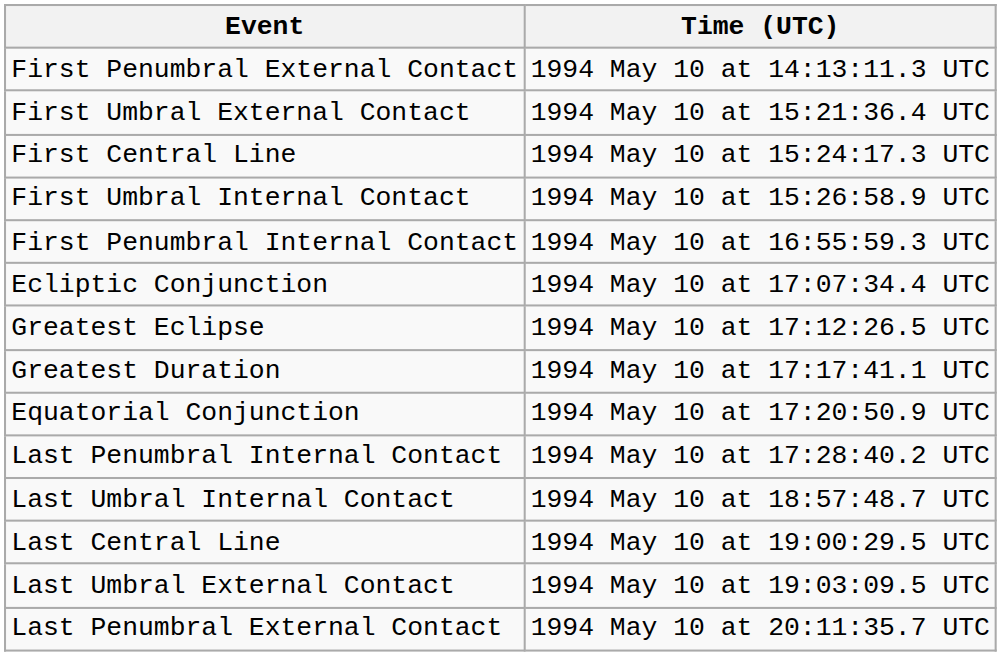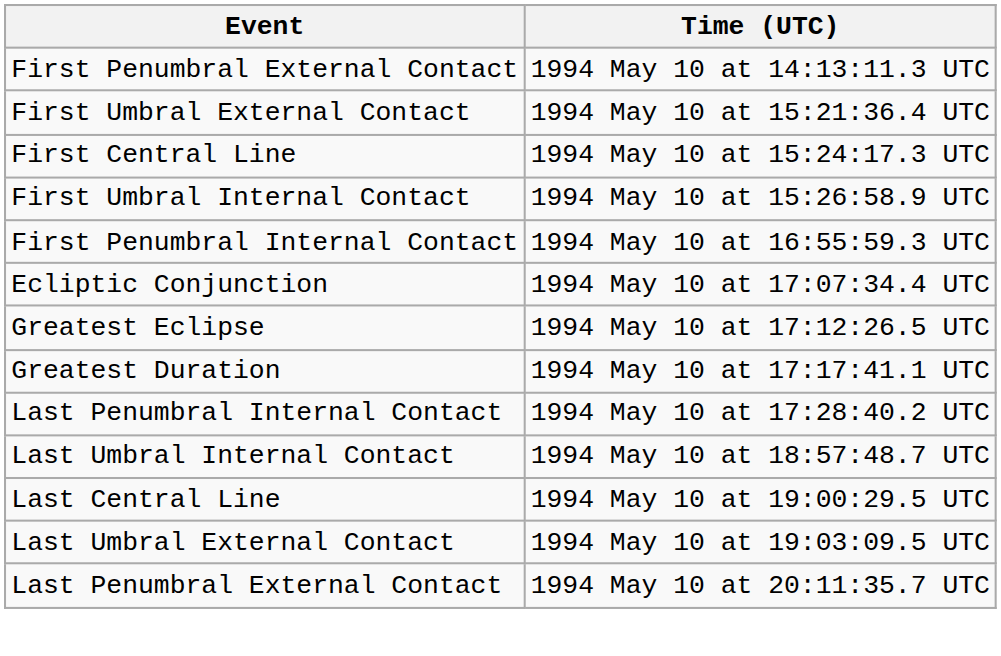- row: (186, 414)
